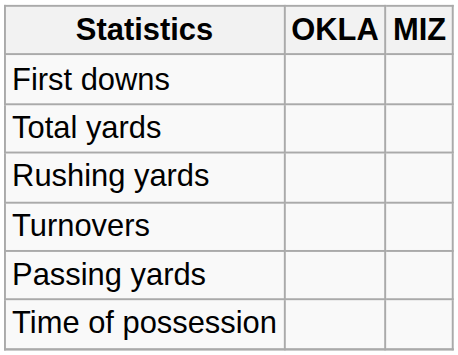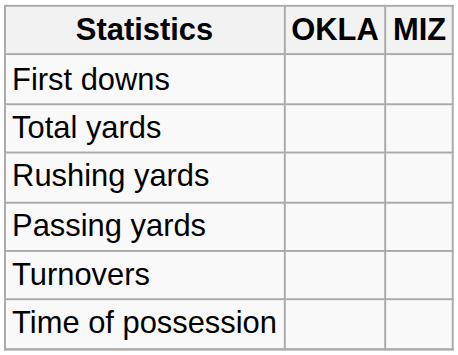rows swapped: (109, 274) <-> (81, 225)
